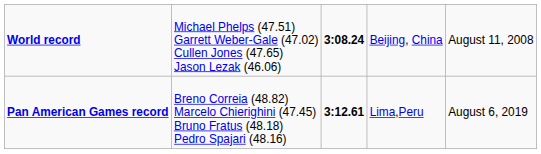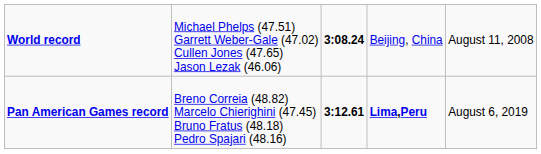(397, 112) normal -> (398, 112) bold
